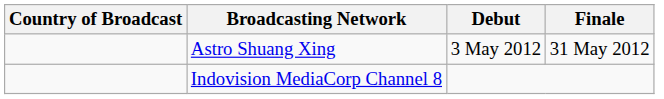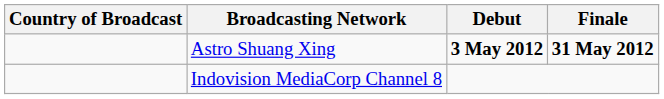(496, 49) normal -> (497, 49) bold
(600, 49) normal -> (603, 49) bold
